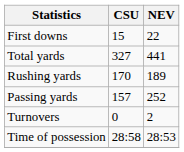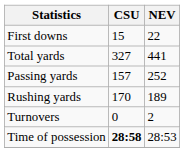rows swapped: (44, 76) <-> (42, 96)
(126, 137) normal -> (127, 137) bold
